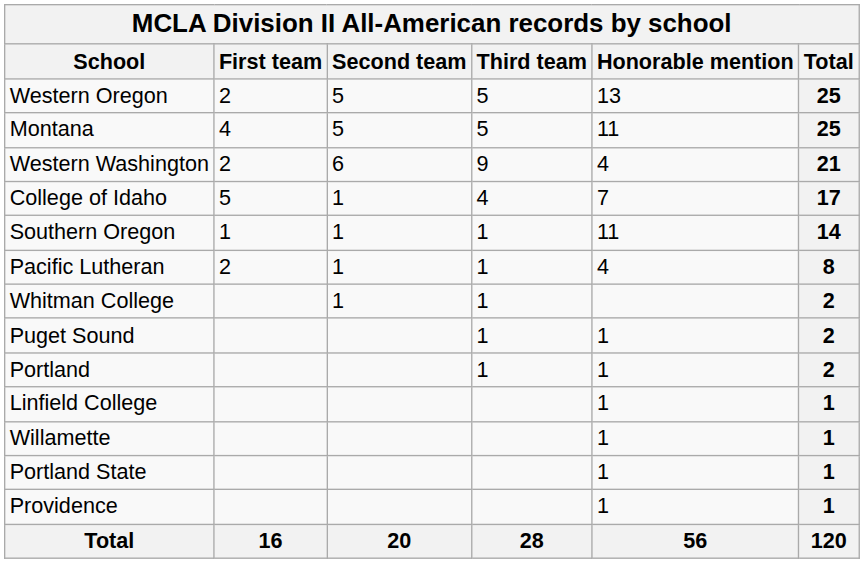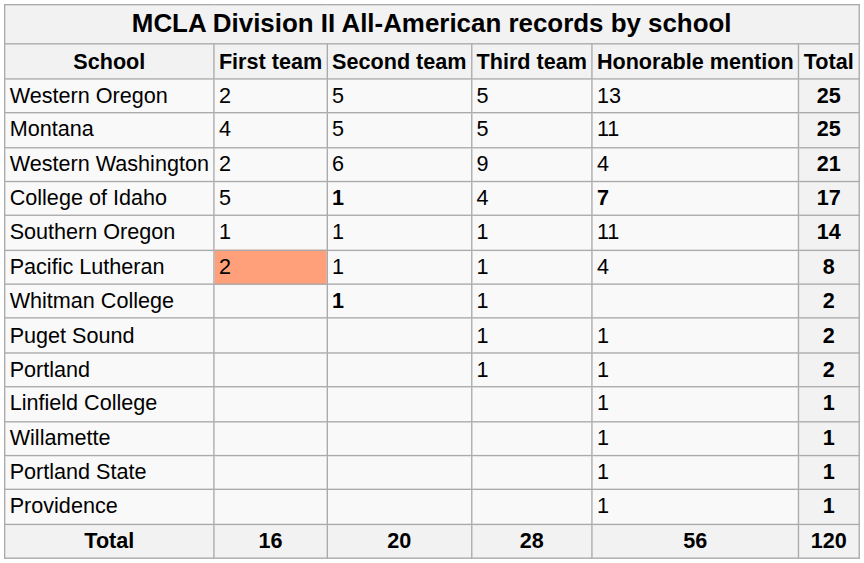(338, 198) normal -> (338, 198) bold
(603, 198) normal -> (603, 198) bold
(225, 266) no background -> (225, 266) lightsalmon background
(338, 301) normal -> (338, 301) bold
